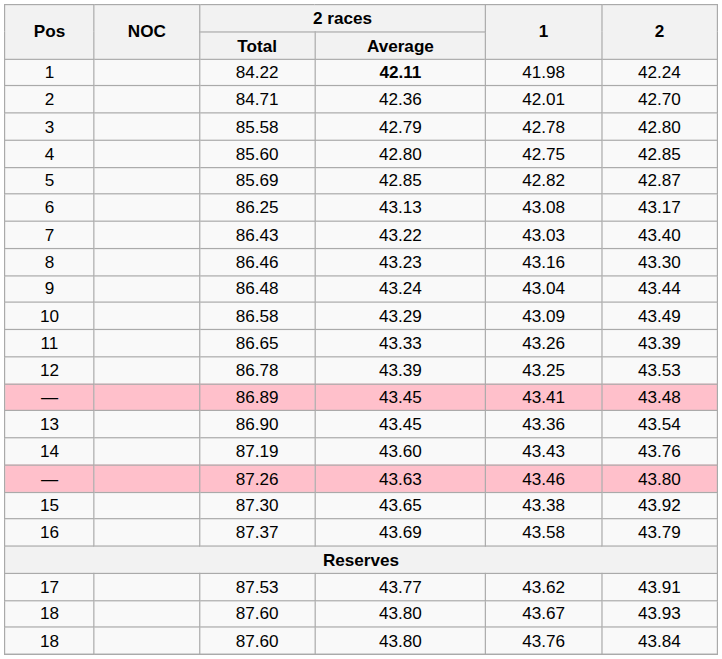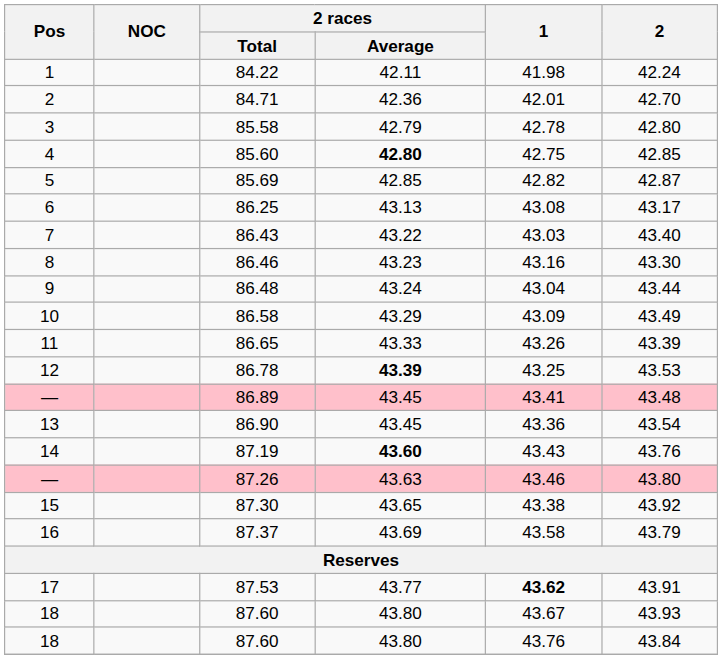(400, 73) bold -> (400, 73) normal
(400, 154) normal -> (400, 154) bold
(400, 370) normal -> (400, 370) bold
(400, 452) normal -> (400, 452) bold
(544, 587) normal -> (544, 587) bold
